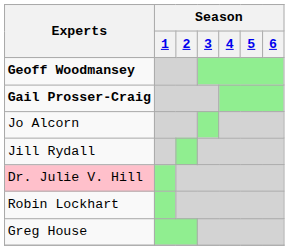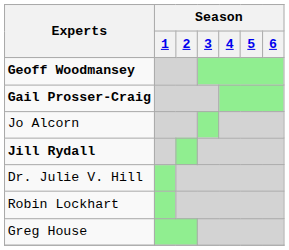(51, 151) normal -> (51, 151) bold
(75, 178) pink background -> (75, 178) no background
